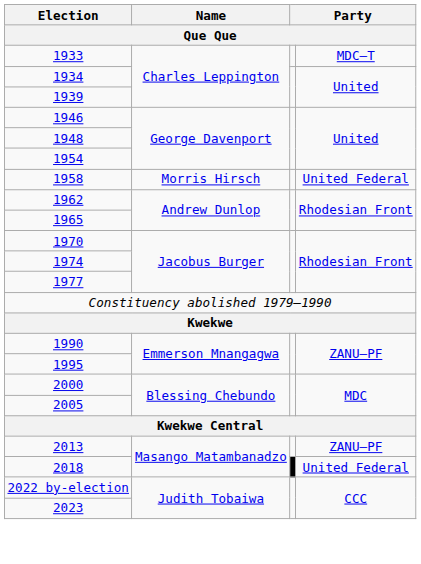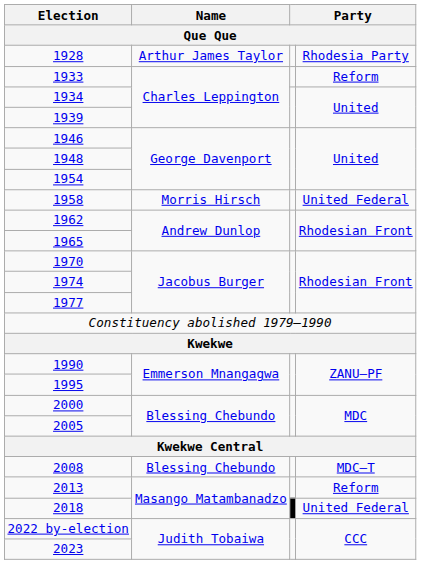+ row: (68, 56)
(356, 56) MDC–T -> (356, 76) Reform
+ row: (68, 467)
(356, 446) ZANU–PF -> (356, 487) Reform
